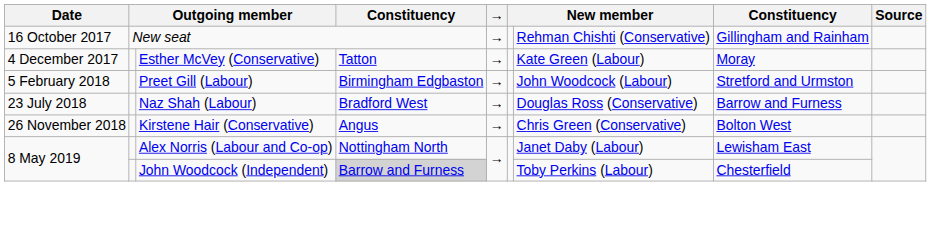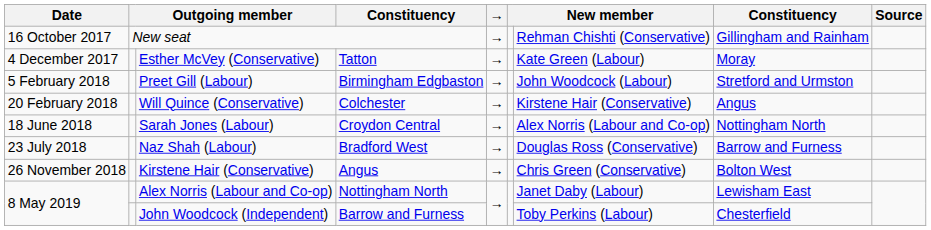+ row: (221, 103)
+ row: (206, 125)
(401, 170) lightgrey background -> (401, 214) no background
